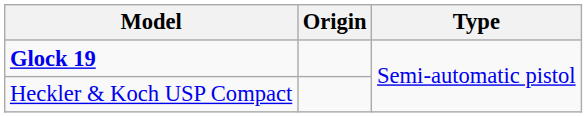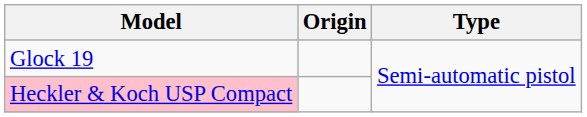(53, 58) bold -> (52, 58) normal
(151, 93) no background -> (151, 93) pink background
